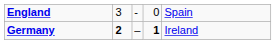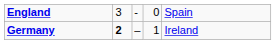(156, 30) bold -> (156, 30) normal
